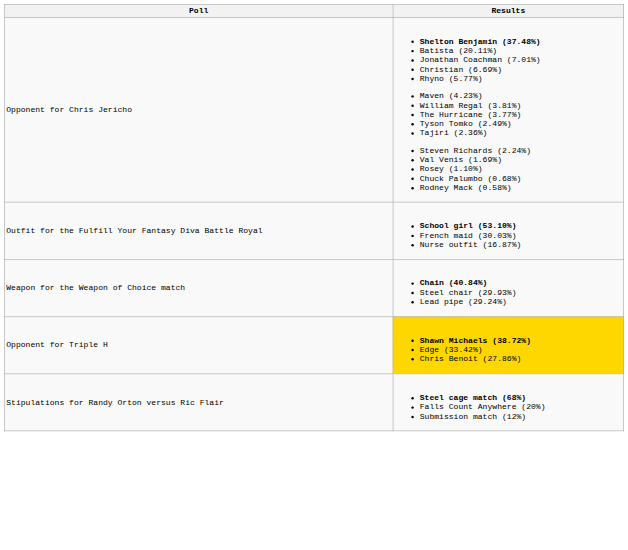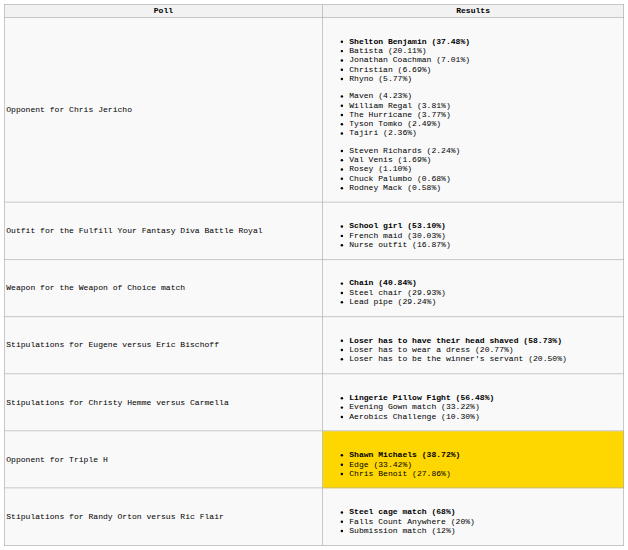+ row: (113, 345)
+ row: (117, 402)
